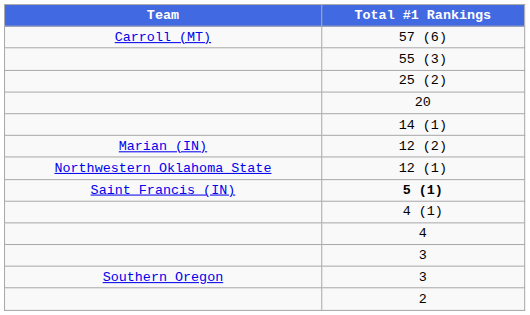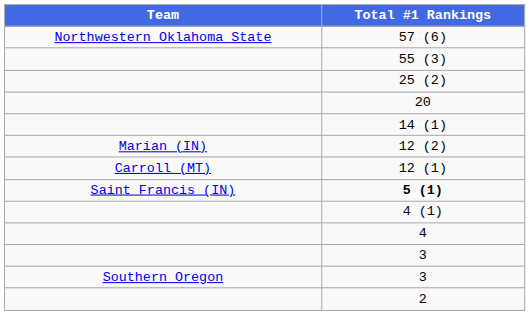(163, 37) Carroll (MT) -> (163, 37) Northwestern Oklahoma State
(163, 168) Northwestern Oklahoma State -> (163, 168) Carroll (MT)
